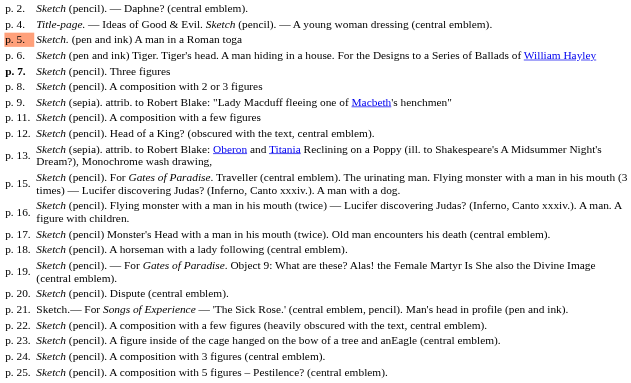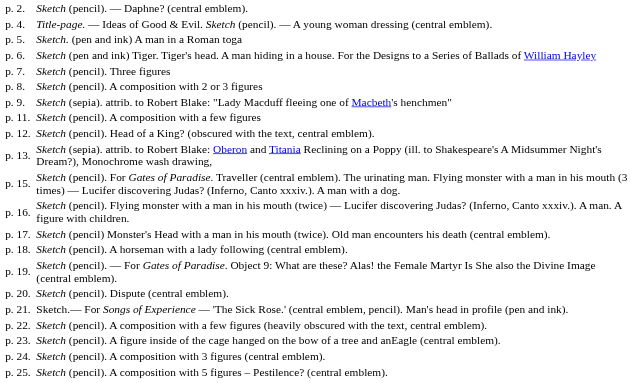(15, 39) lightsalmon background -> (15, 39) no background
(15, 71) bold -> (15, 71) normal
